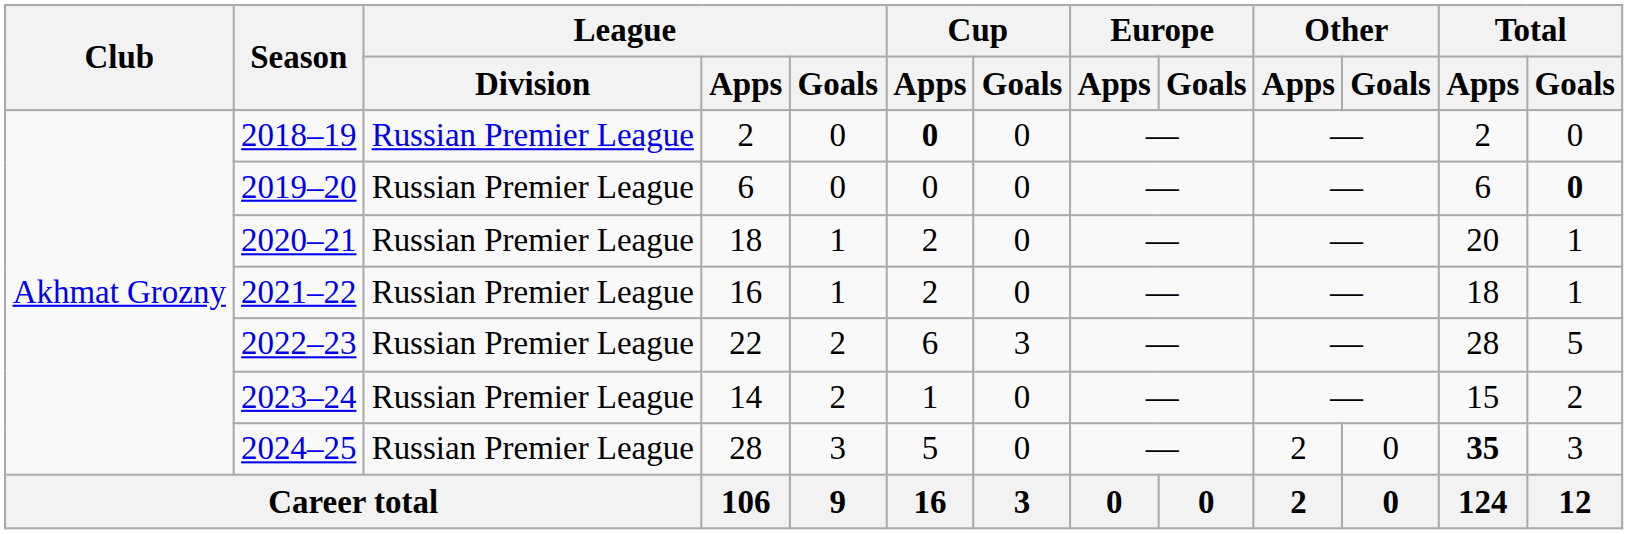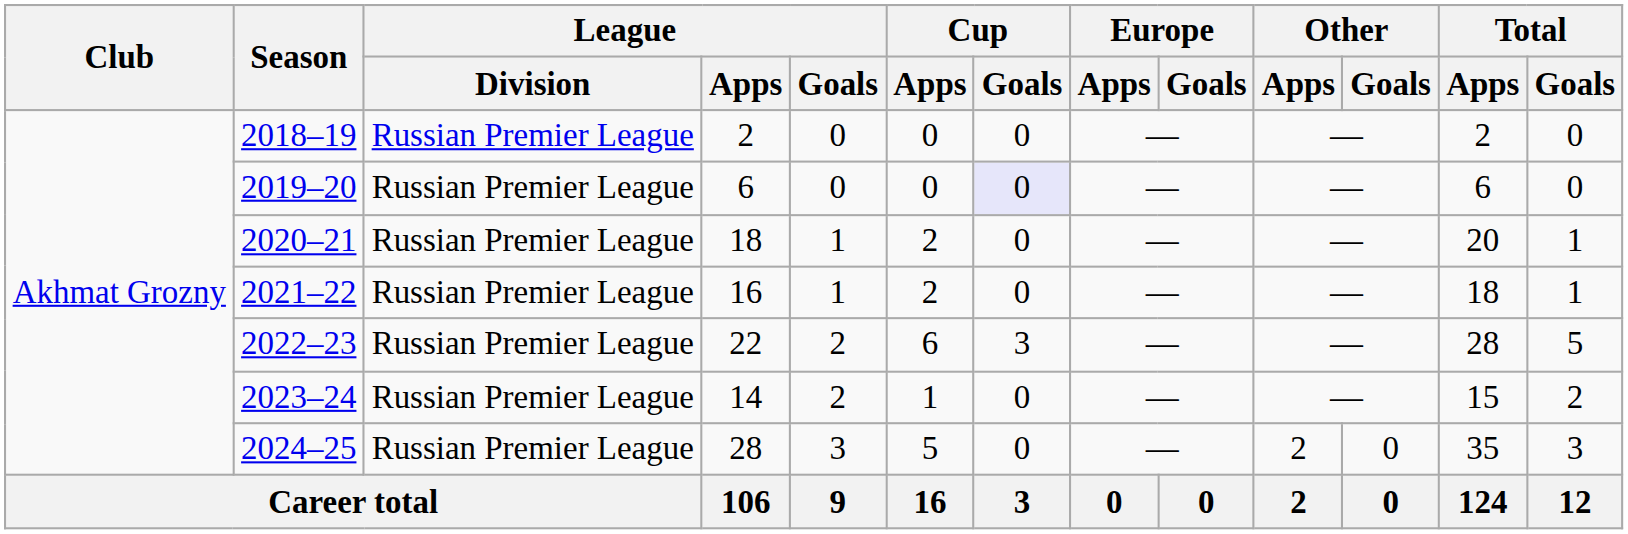(930, 135) bold -> (930, 135) normal
(1022, 187) no background -> (1022, 187) lavender background
(1575, 187) bold -> (1575, 187) normal
(1483, 448) bold -> (1483, 448) normal
